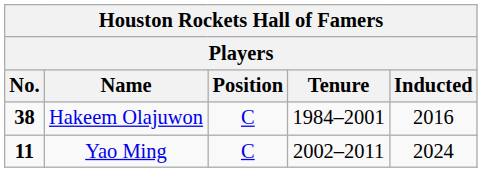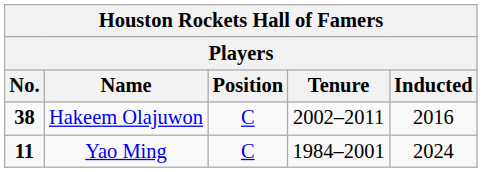(339, 118) 1984–2001 -> (339, 118) 2002–2011
(339, 150) 2002–2011 -> (339, 150) 1984–2001
